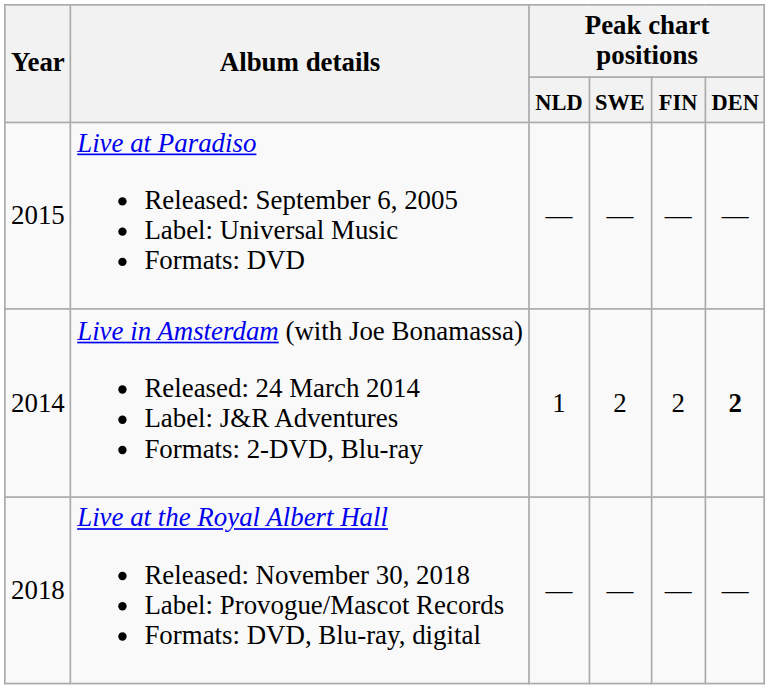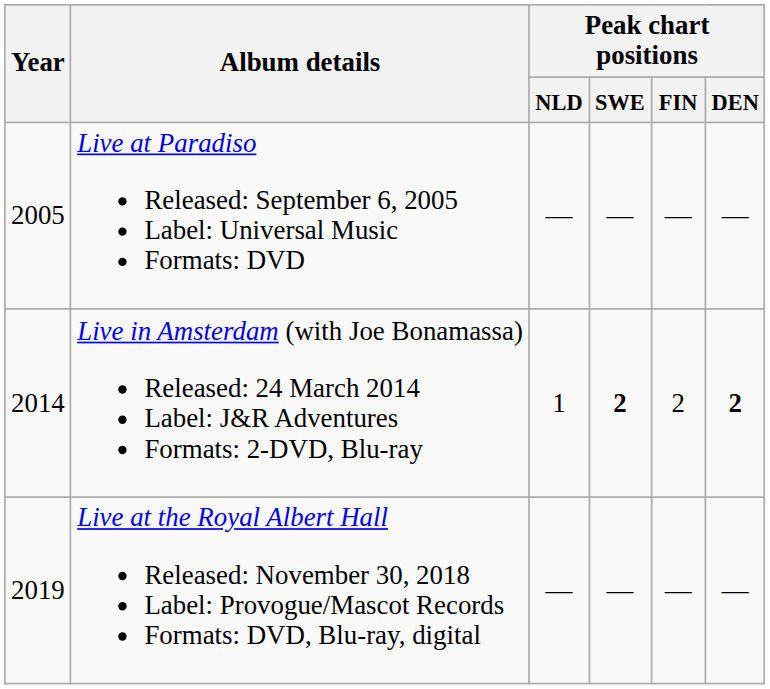(38, 215) 2015 -> (38, 215) 2005
(620, 402) normal -> (620, 402) bold
(38, 589) 2018 -> (38, 589) 2019
